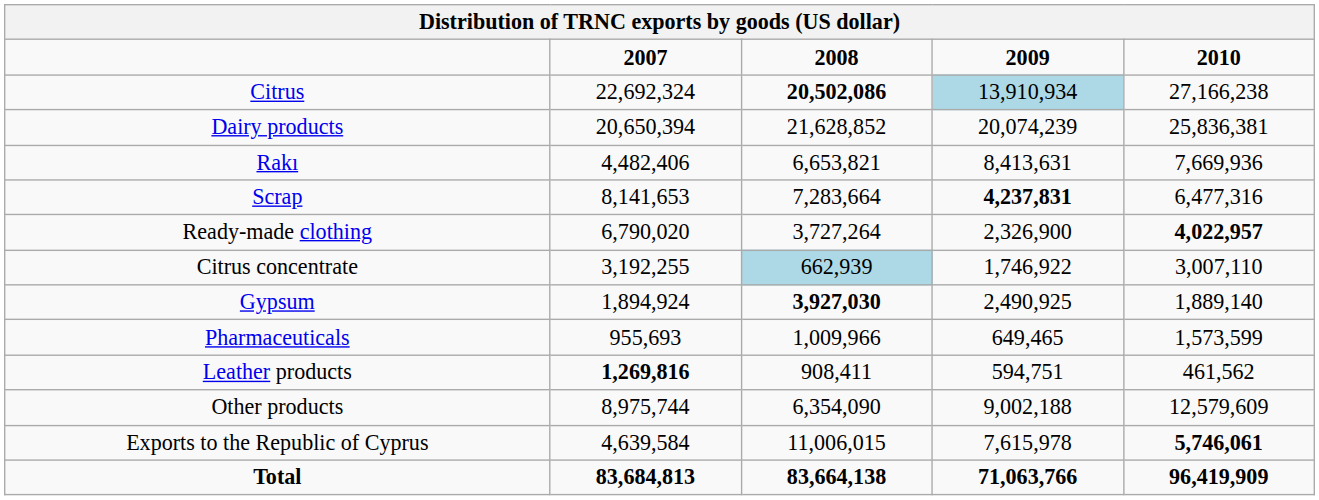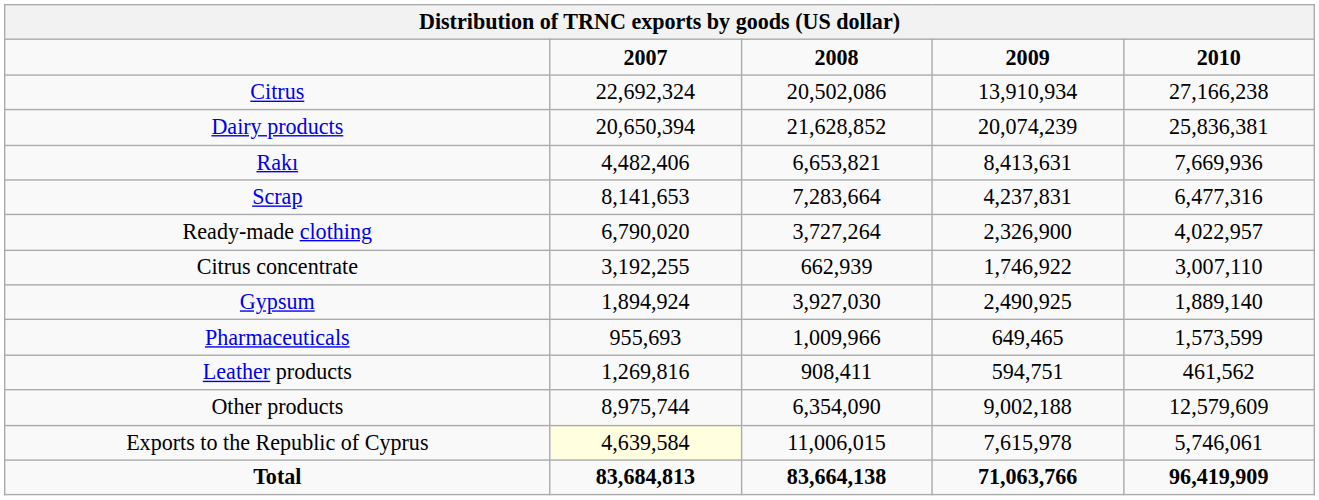(837, 92) bold -> (837, 92) normal
(1028, 92) lightblue background -> (1028, 92) no background
(1028, 197) bold -> (1028, 197) normal
(1219, 232) bold -> (1219, 232) normal
(837, 267) lightblue background -> (837, 267) no background
(837, 302) bold -> (837, 302) normal
(645, 372) bold -> (645, 372) normal
(645, 442) no background -> (645, 442) lightyellow background
(1219, 442) bold -> (1219, 442) normal
